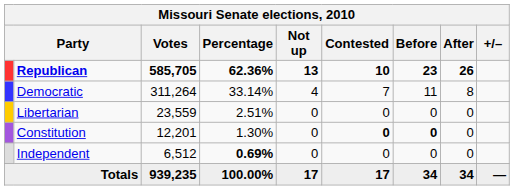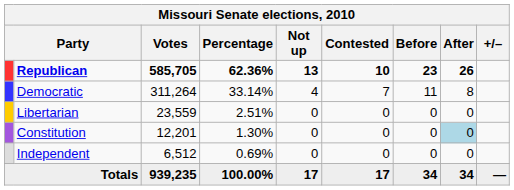(386, 133) bold -> (386, 133) normal
(434, 133) bold -> (434, 133) normal
(470, 133) no background -> (470, 133) lightblue background
(255, 154) bold -> (255, 154) normal
